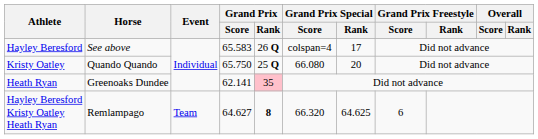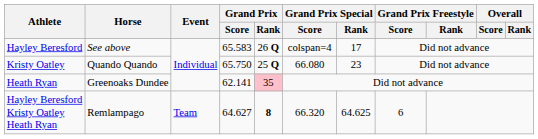(356, 65) 20 -> (356, 65) 23
